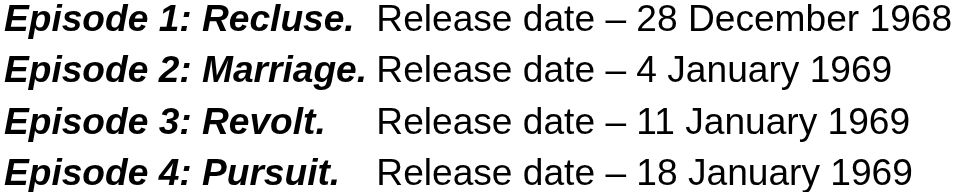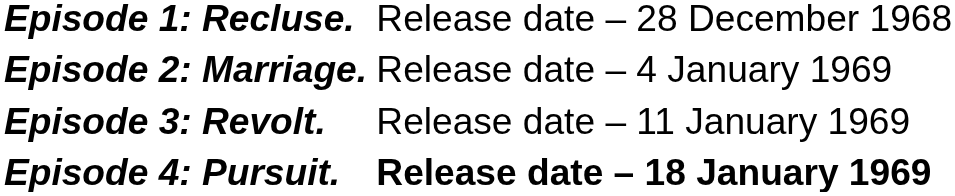(645, 172) normal -> (654, 172) bold
